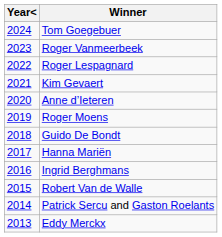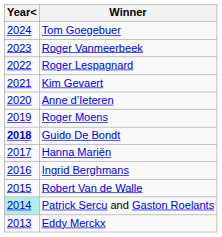(19, 135) normal -> (19, 135) bold
(19, 205) no background -> (19, 205) paleturquoise background
